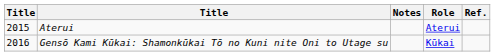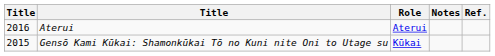columns swapped: (443, 12) <-> (407, 12)
(18, 28) 2015 -> (18, 28) 2016
(18, 43) 2016 -> (18, 43) 2015
